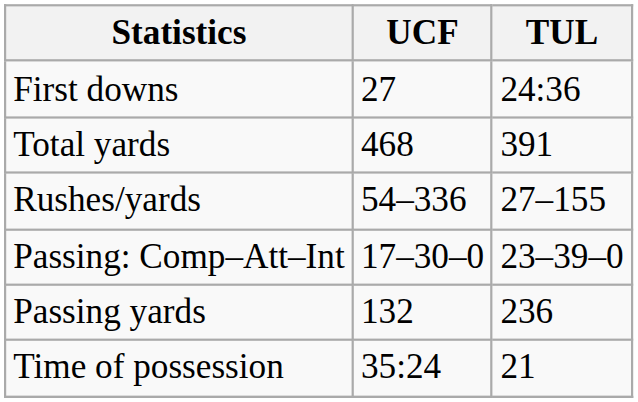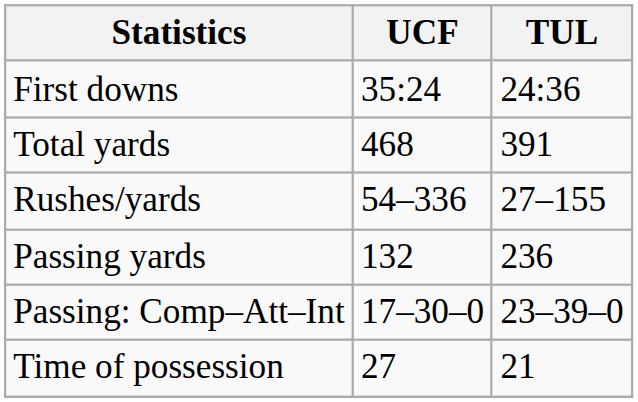(379, 88) 27 -> (401, 88) 35:24
rows swapped: (110, 311) <-> (179, 255)
(401, 367) 35:24 -> (379, 367) 27
